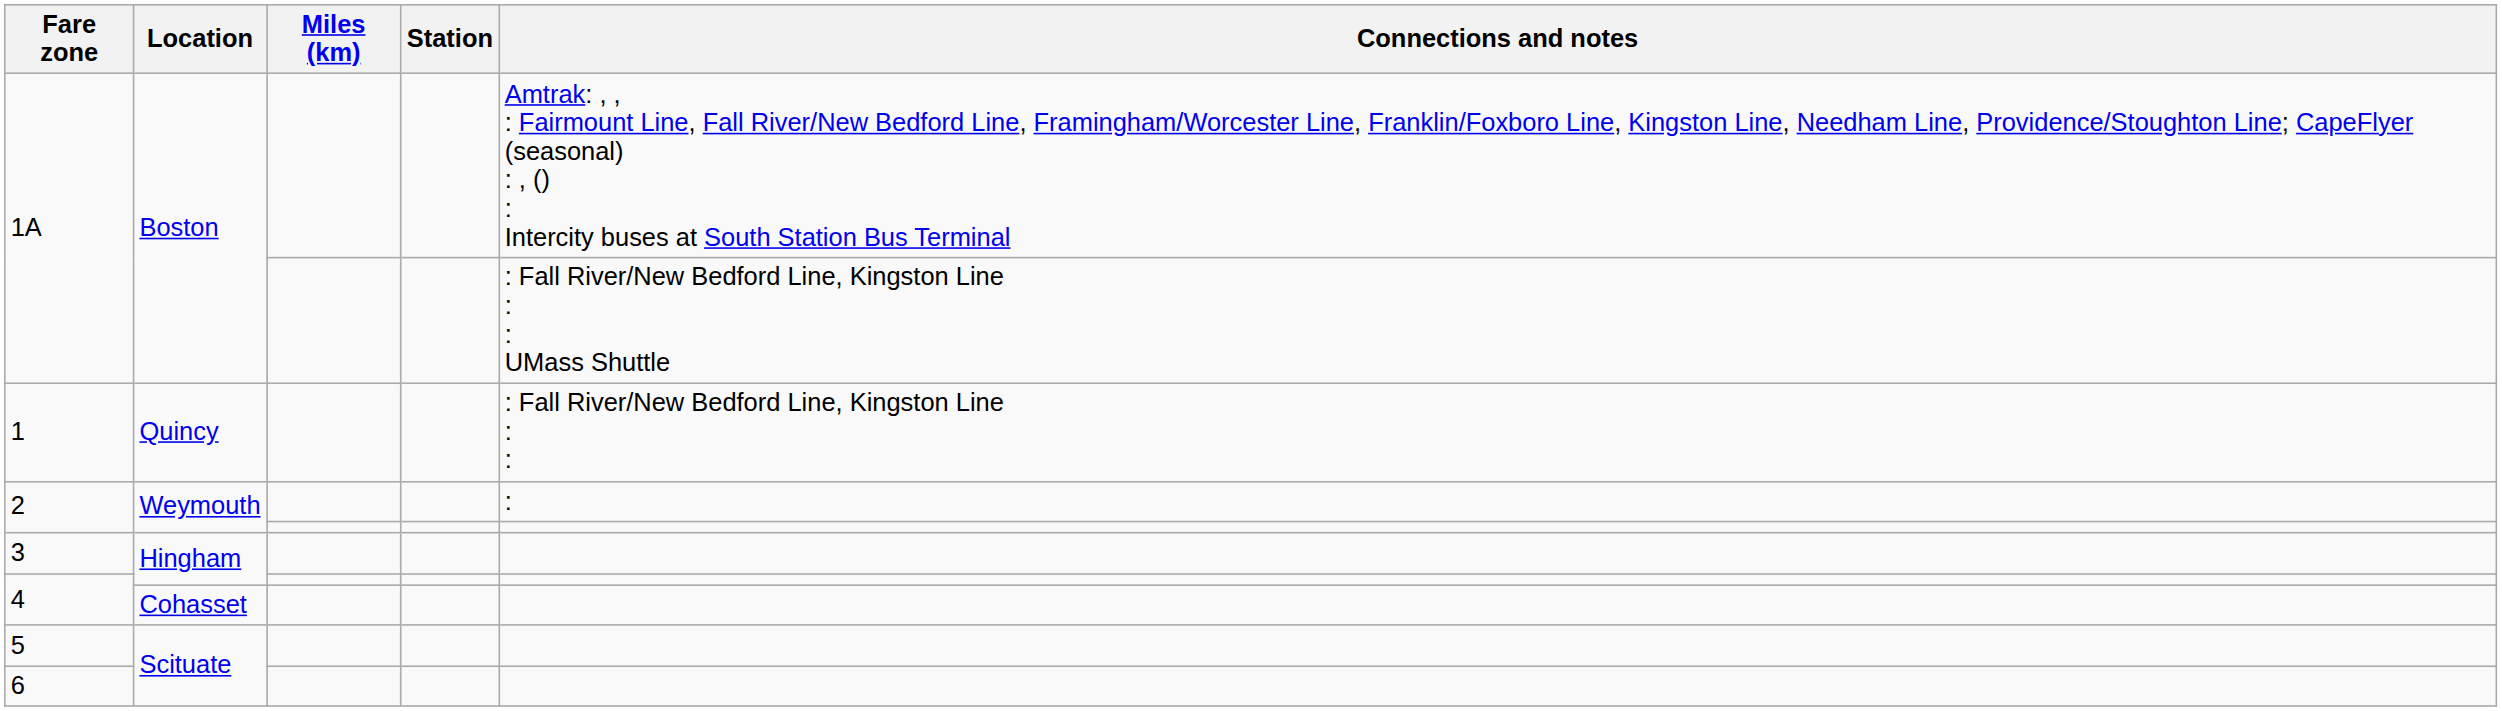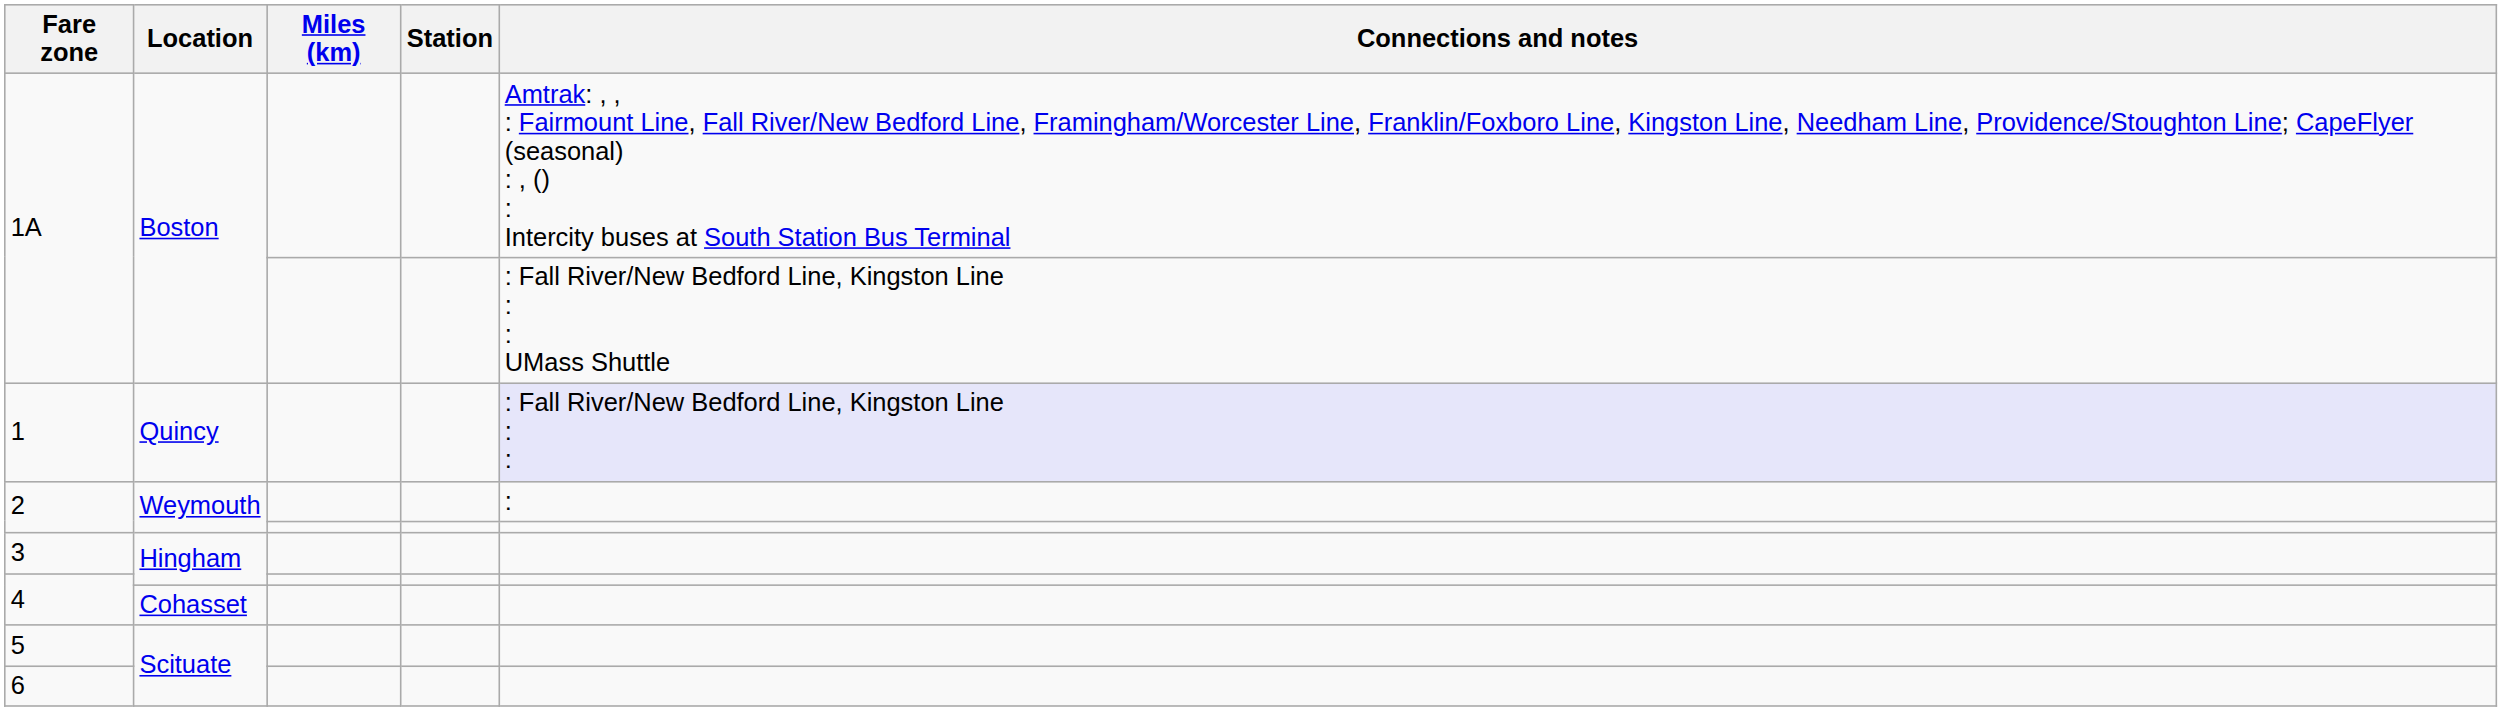(754, 431) no background -> (754, 431) lavender background
